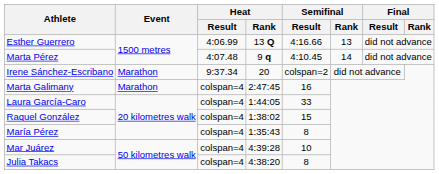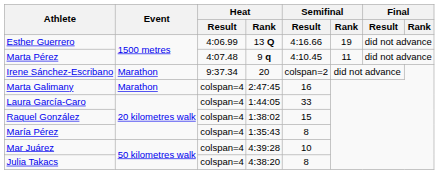(346, 42) 13 -> (346, 42) 19
(346, 57) 14 -> (346, 57) 11
